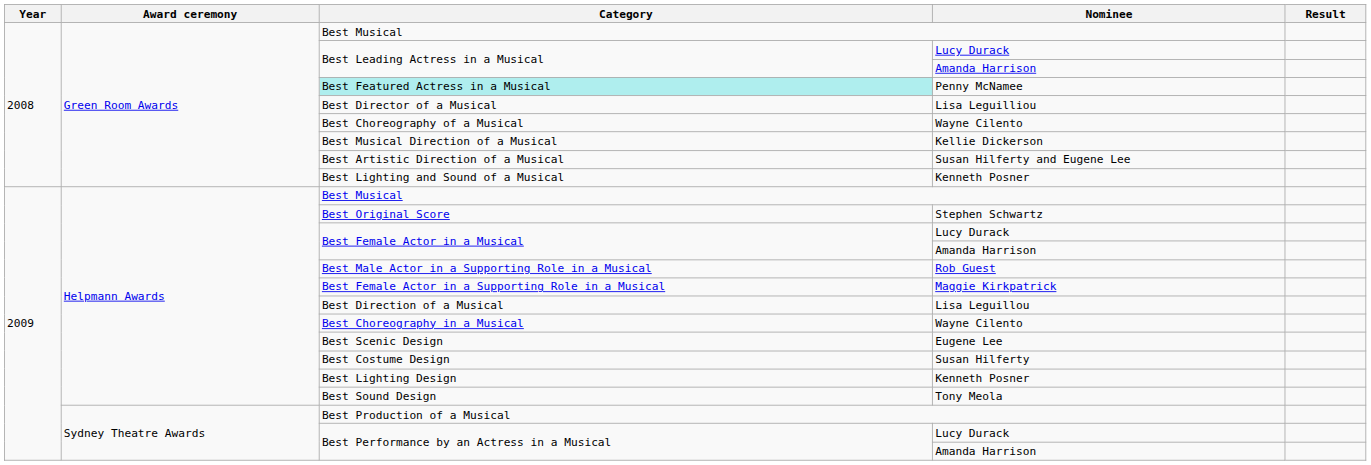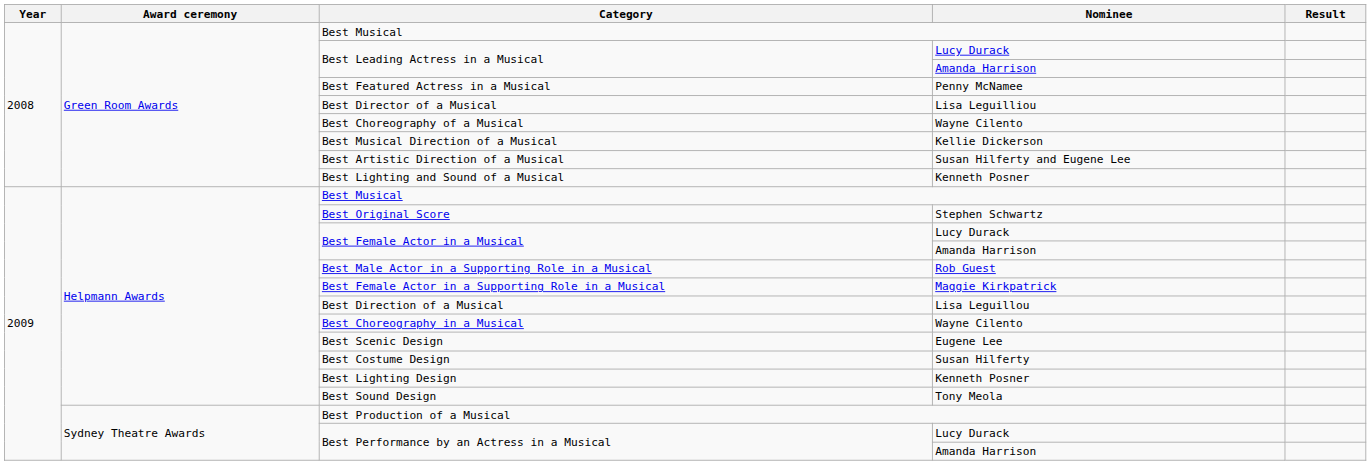(436, 86) paleturquoise background -> (436, 86) no background
